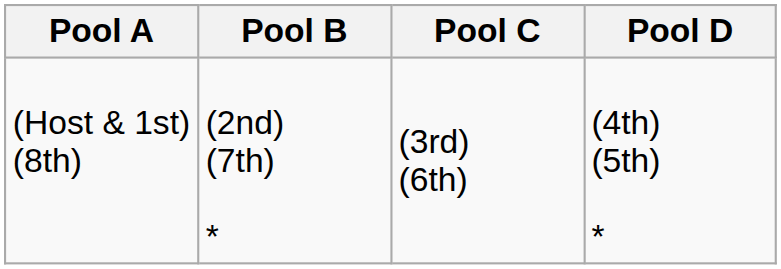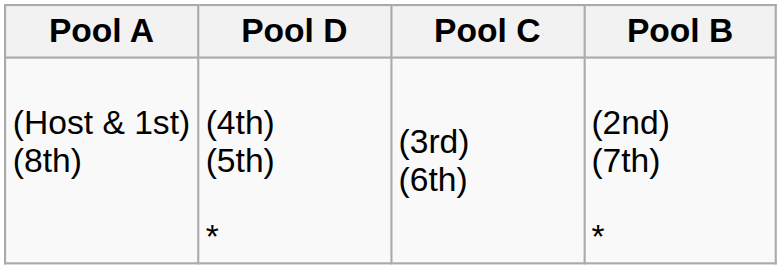columns swapped: (294, 31) <-> (680, 31)
